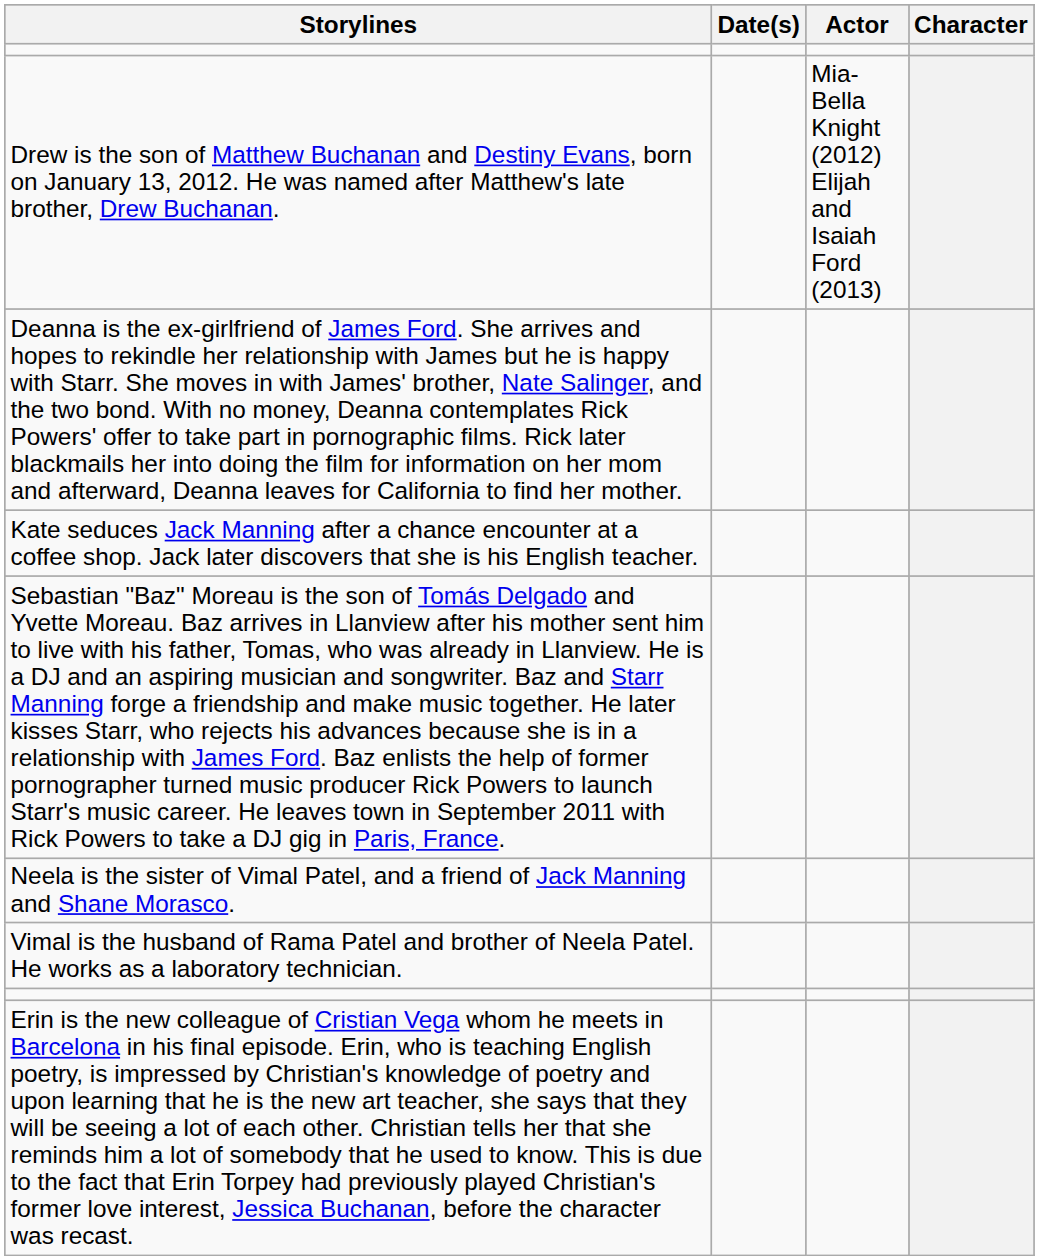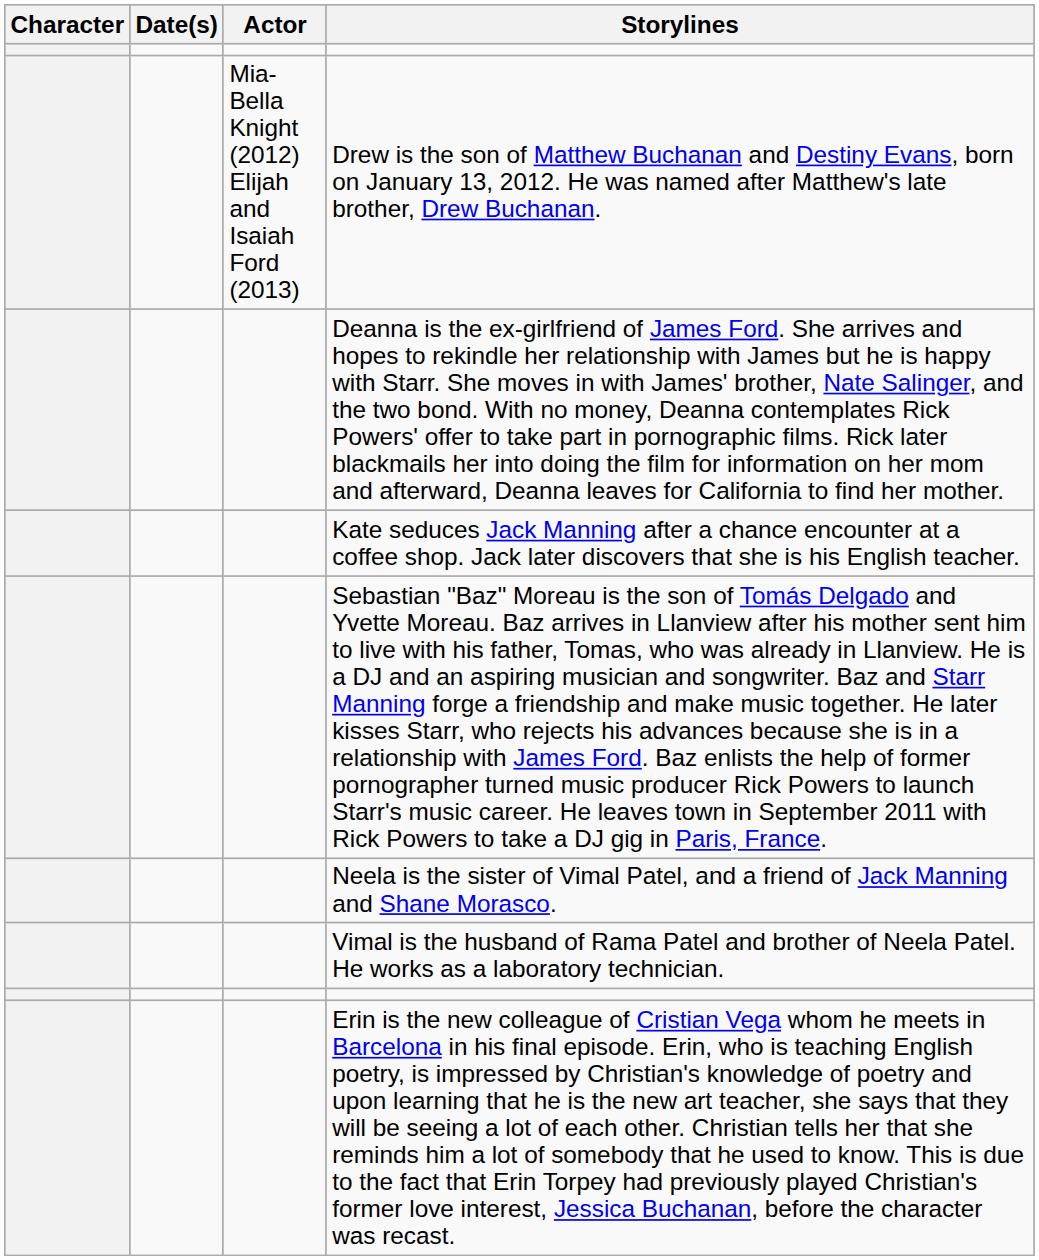columns swapped: (971, 24) <-> (358, 24)
